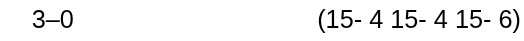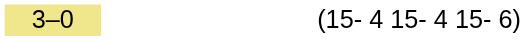(53, 19) no background -> (53, 19) khaki background
